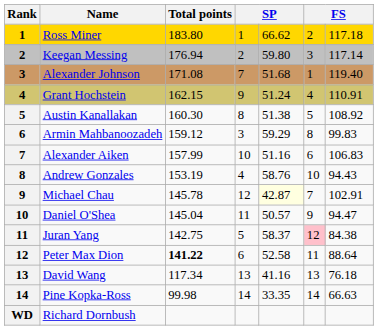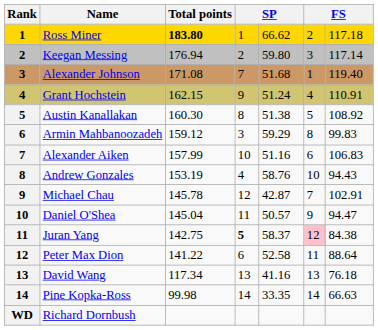(186, 34) normal -> (186, 34) bold
(276, 194) lightyellow background -> (276, 194) no background
(241, 235) normal -> (241, 235) bold
(186, 255) bold -> (186, 255) normal
